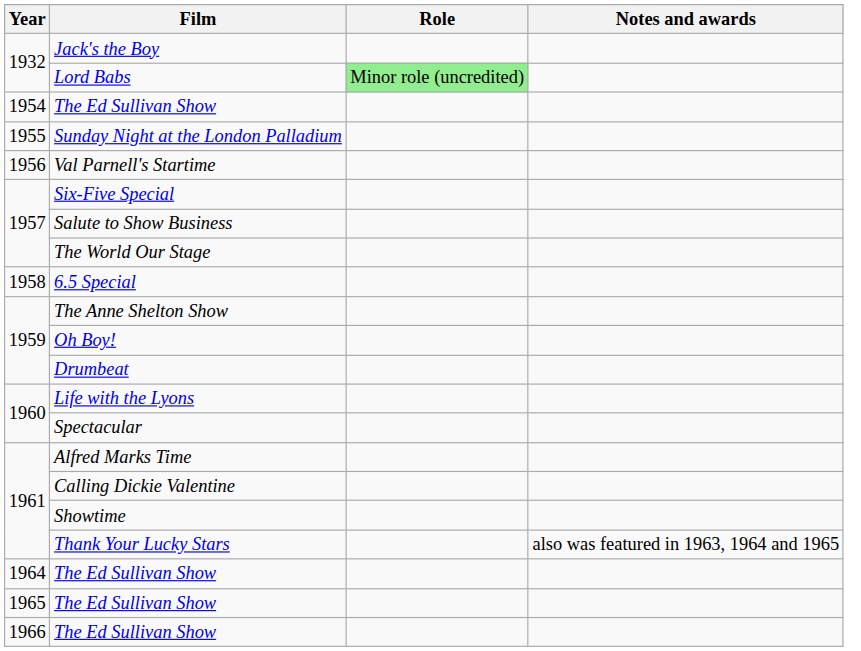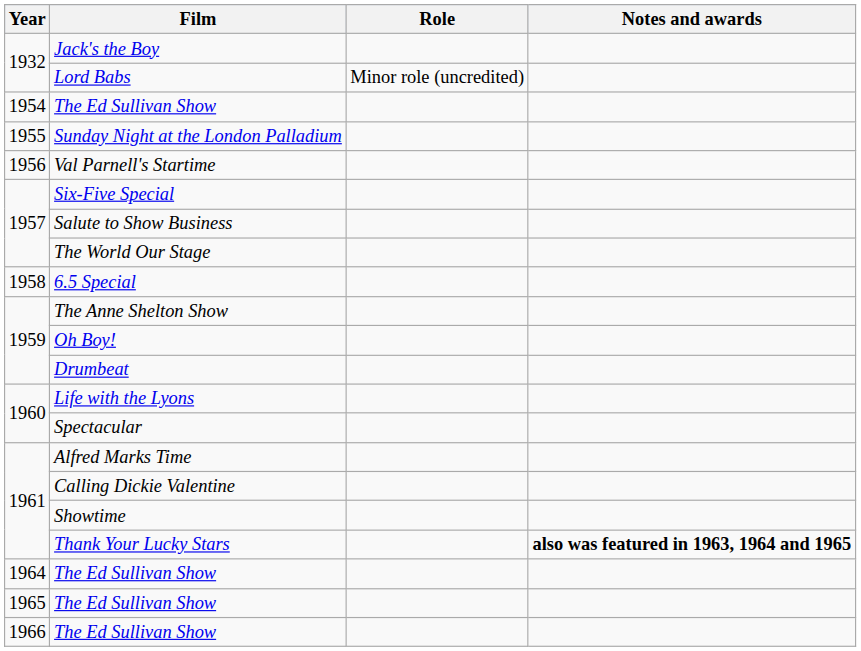(437, 77) lightgreen background -> (437, 77) no background
(686, 544) normal -> (692, 544) bold
